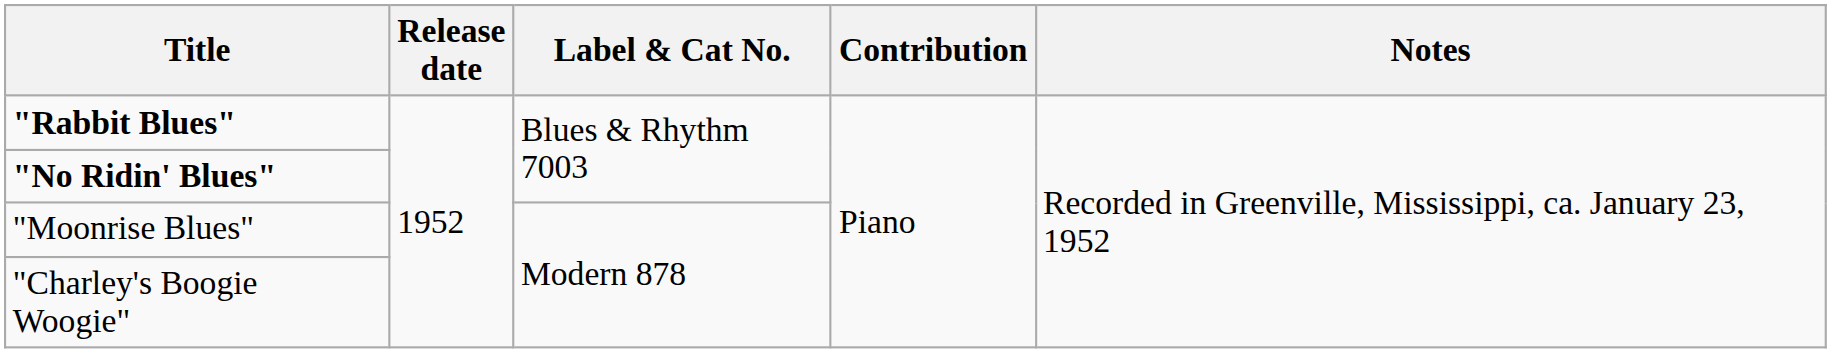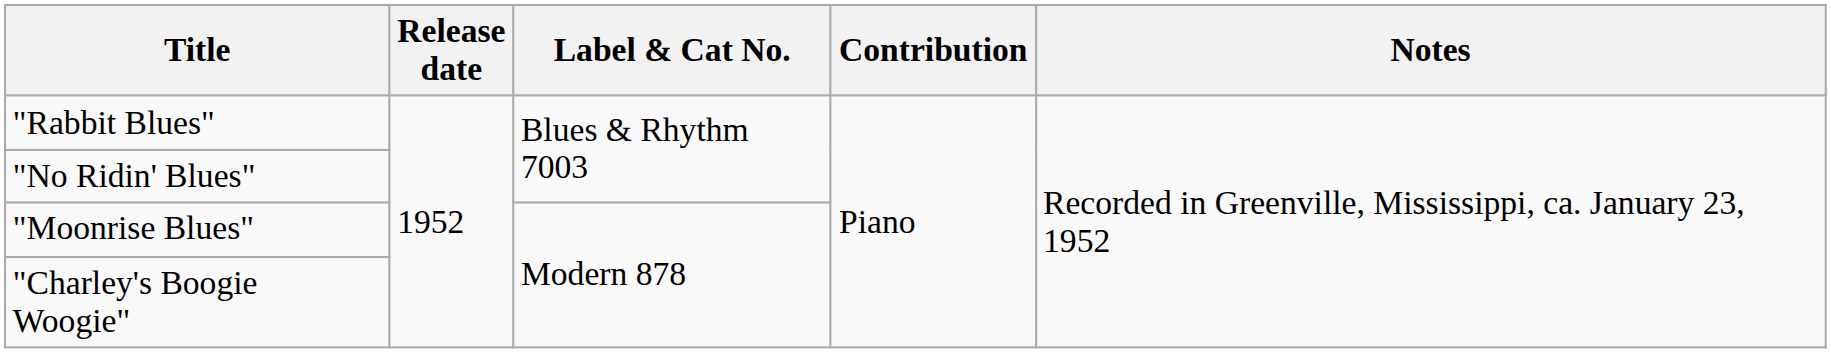(124, 122) bold -> (114, 122) normal
(144, 175) bold -> (134, 175) normal
